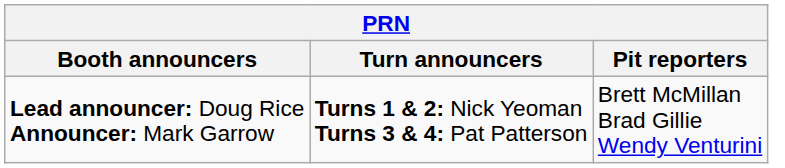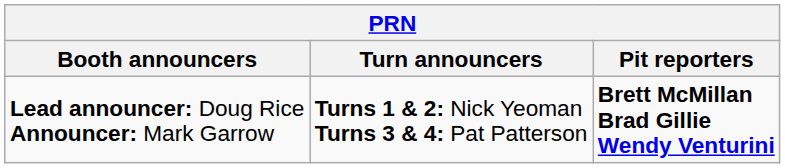(680, 120) normal -> (686, 120) bold
